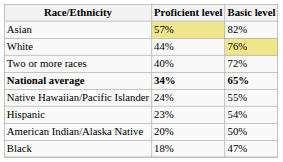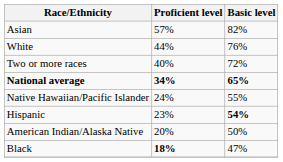(164, 30) khaki background -> (164, 30) no background
(237, 47) khaki background -> (237, 47) no background
(237, 115) normal -> (238, 115) bold
(164, 149) normal -> (165, 149) bold
